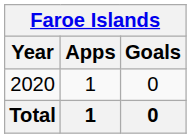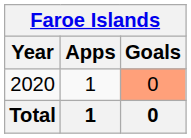(153, 84) no background -> (153, 84) lightsalmon background
